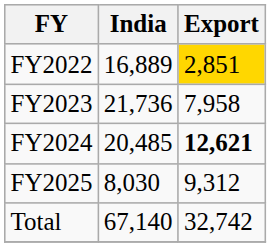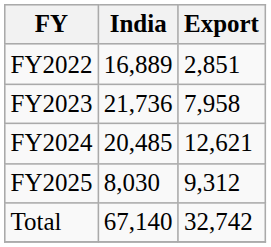(212, 63) gold background -> (212, 63) no background
(218, 143) bold -> (218, 143) normal
